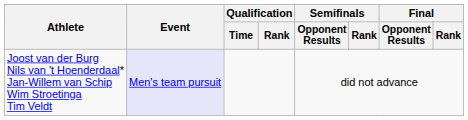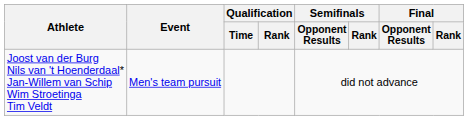(175, 83) lavender background -> (175, 83) no background
